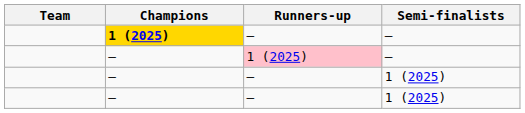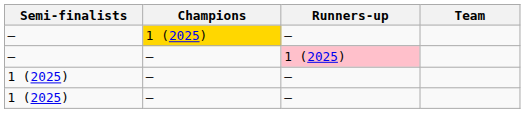columns swapped: (55, 15) <-> (451, 15)
(139, 36) bold -> (177, 36) normal
